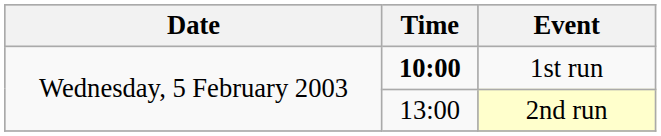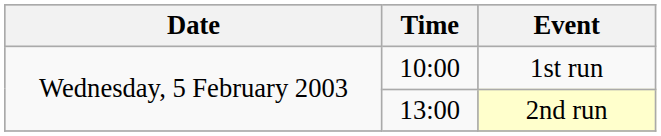(430, 67) bold -> (430, 67) normal
